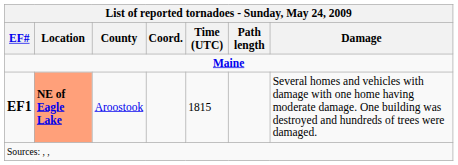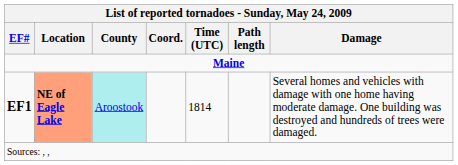(119, 107) no background -> (119, 107) paleturquoise background
(200, 107) 1815 -> (200, 107) 1814
